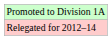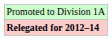(51, 27) normal -> (53, 27) bold
